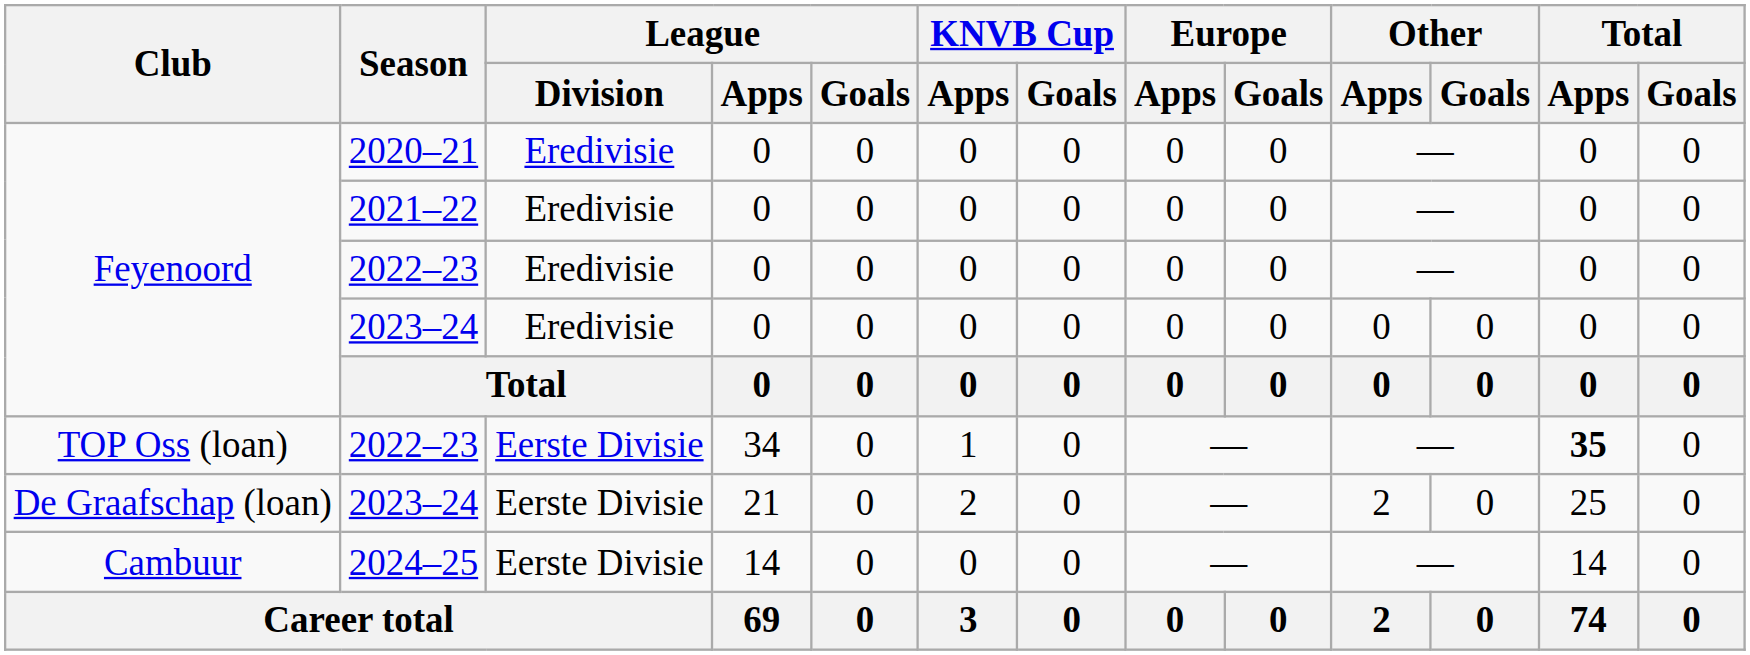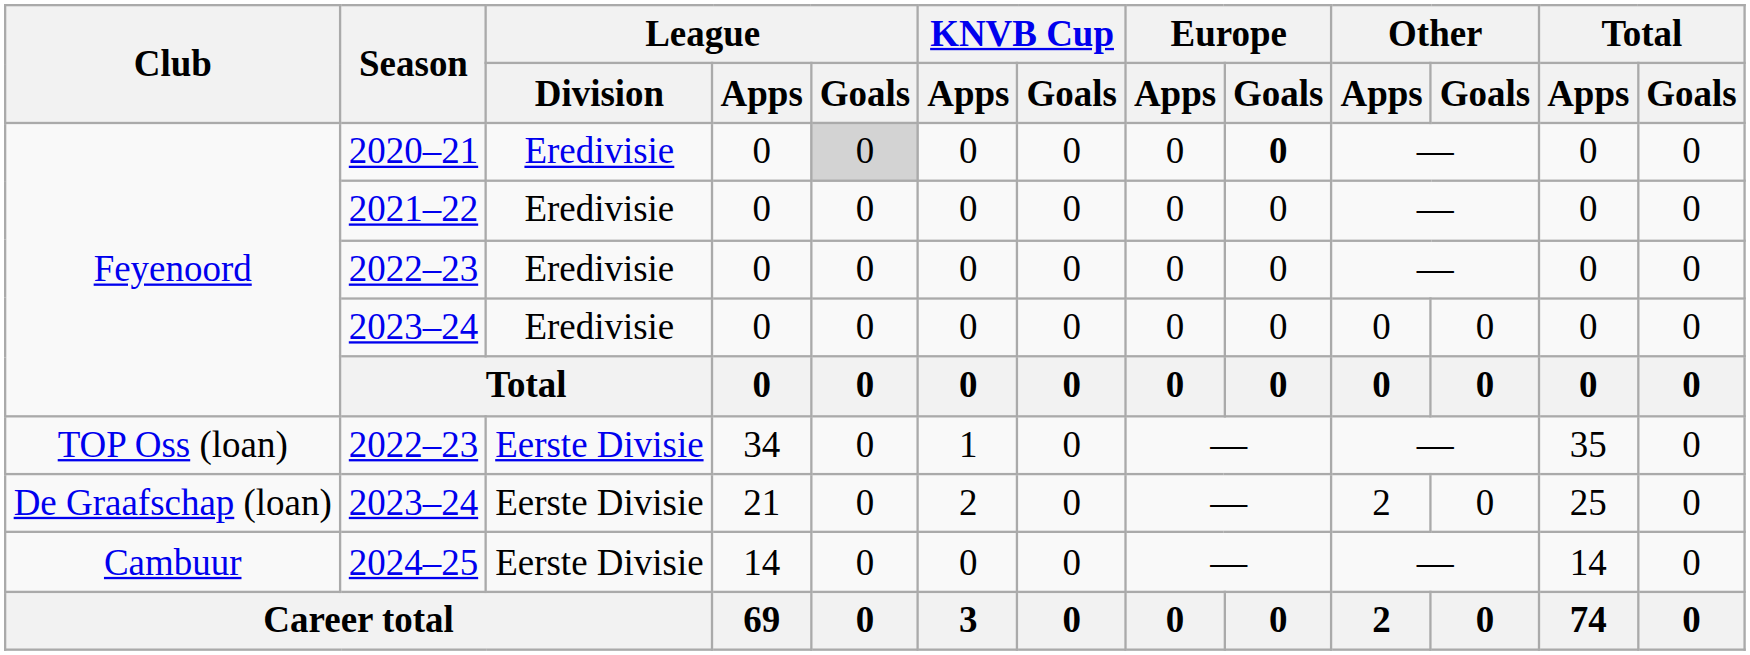(865, 151) no background -> (865, 151) lightgrey background
(1278, 151) normal -> (1278, 151) bold
(1588, 444) bold -> (1588, 444) normal
